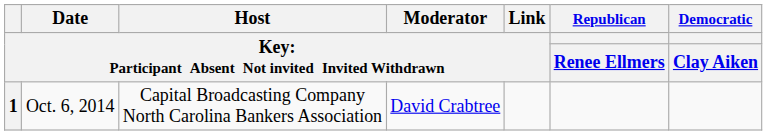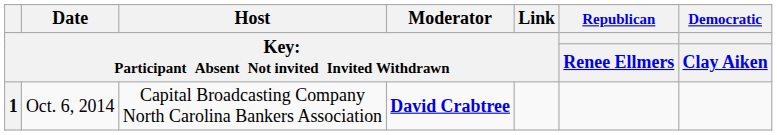(445, 105) normal -> (450, 105) bold
